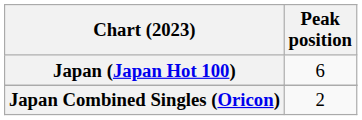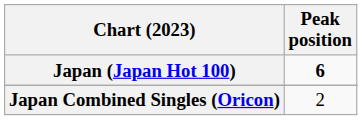(320, 70) normal -> (320, 70) bold
